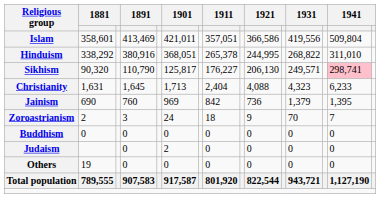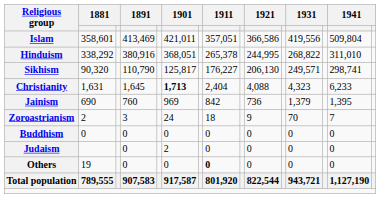(346, 70) pink background -> (346, 70) no background
(175, 86) normal -> (175, 86) bold
(208, 165) normal -> (208, 165) bold
